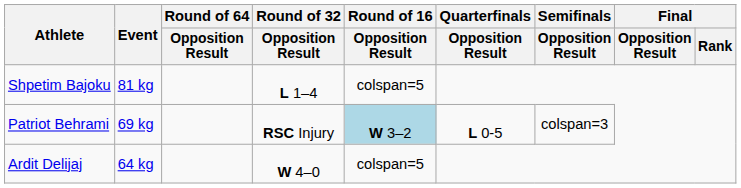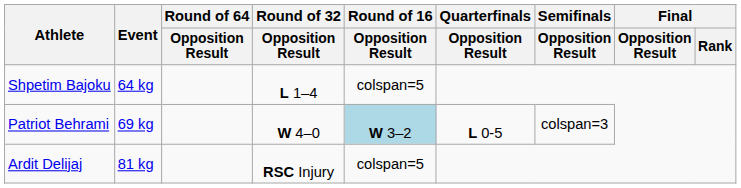(136, 85) 81 kg -> (136, 85) 64 kg
(299, 133) RSC Injury -> (299, 133) W 4–0
(136, 164) 64 kg -> (136, 164) 81 kg
(299, 172) W 4–0 -> (299, 172) RSC Injury
